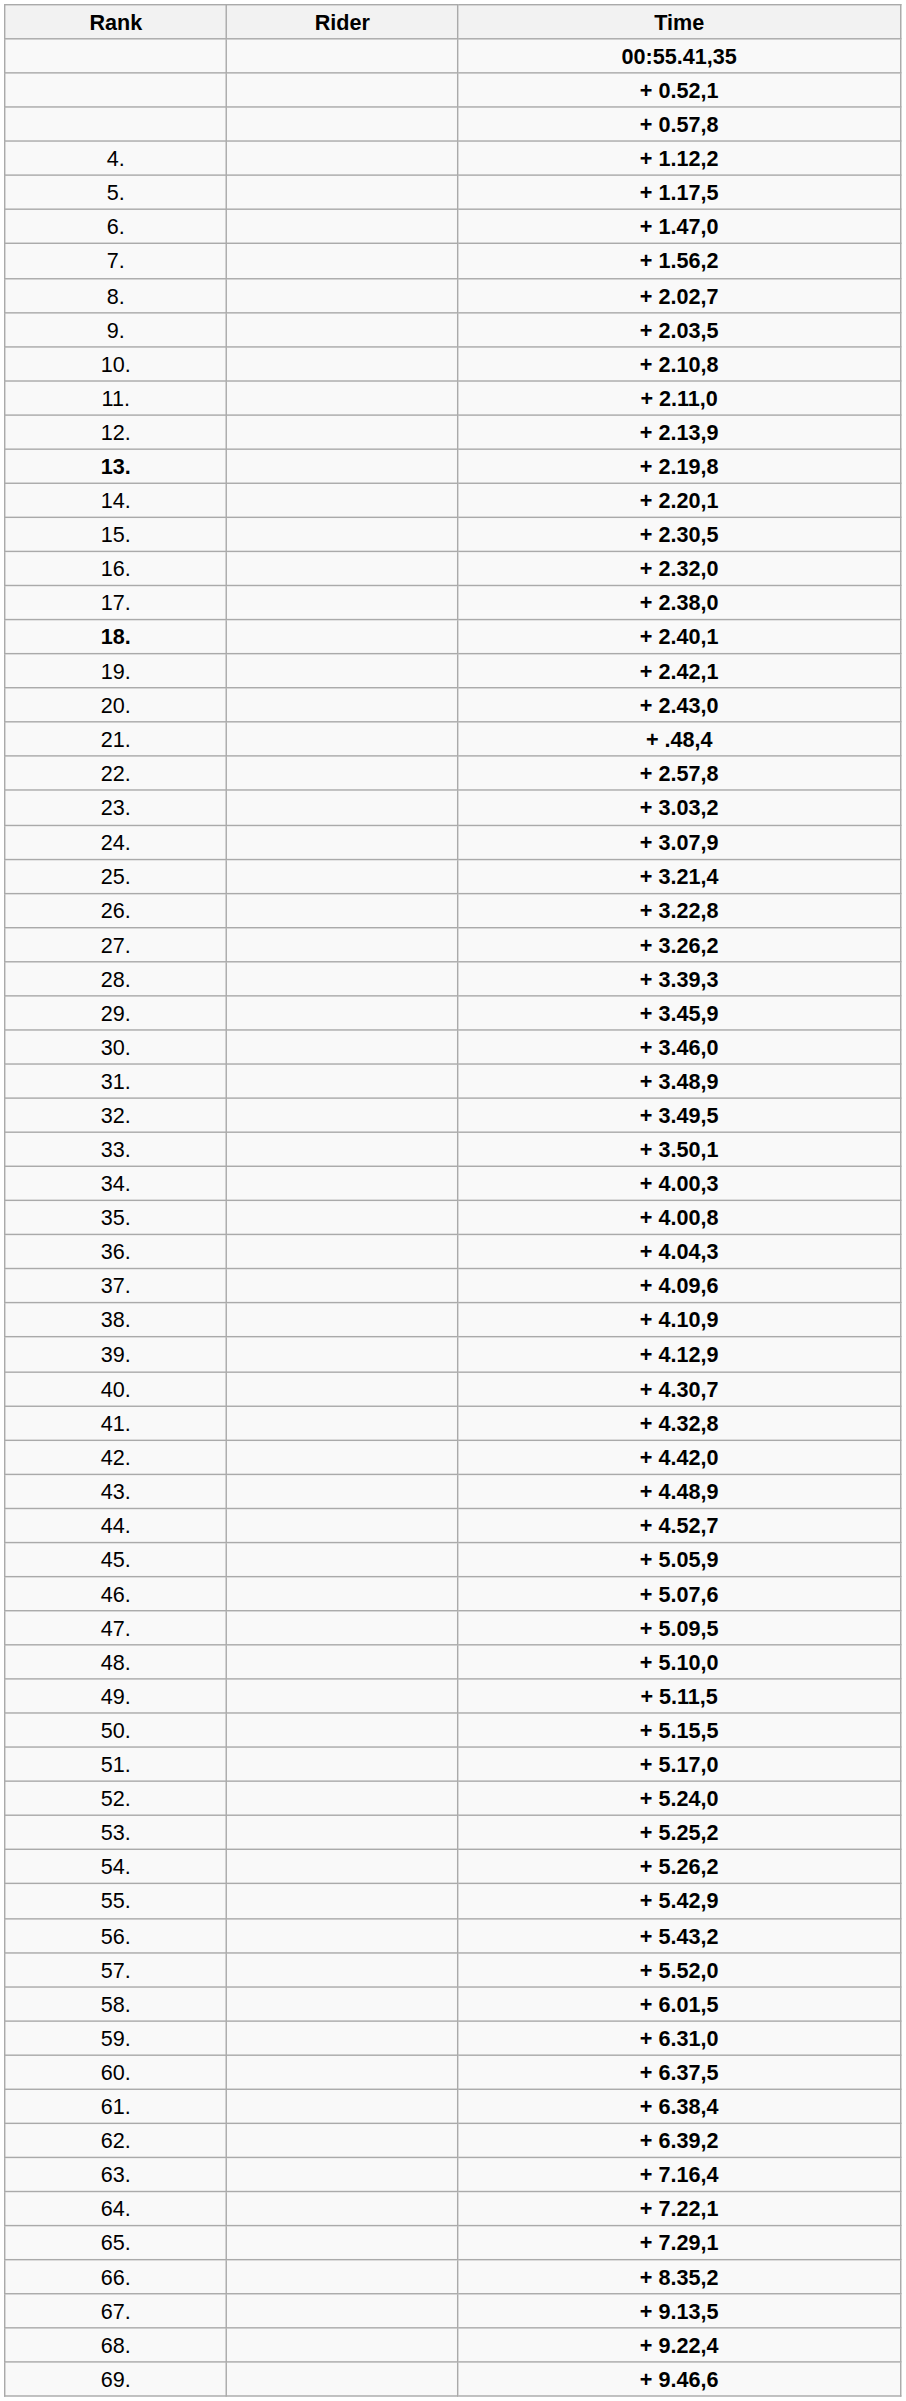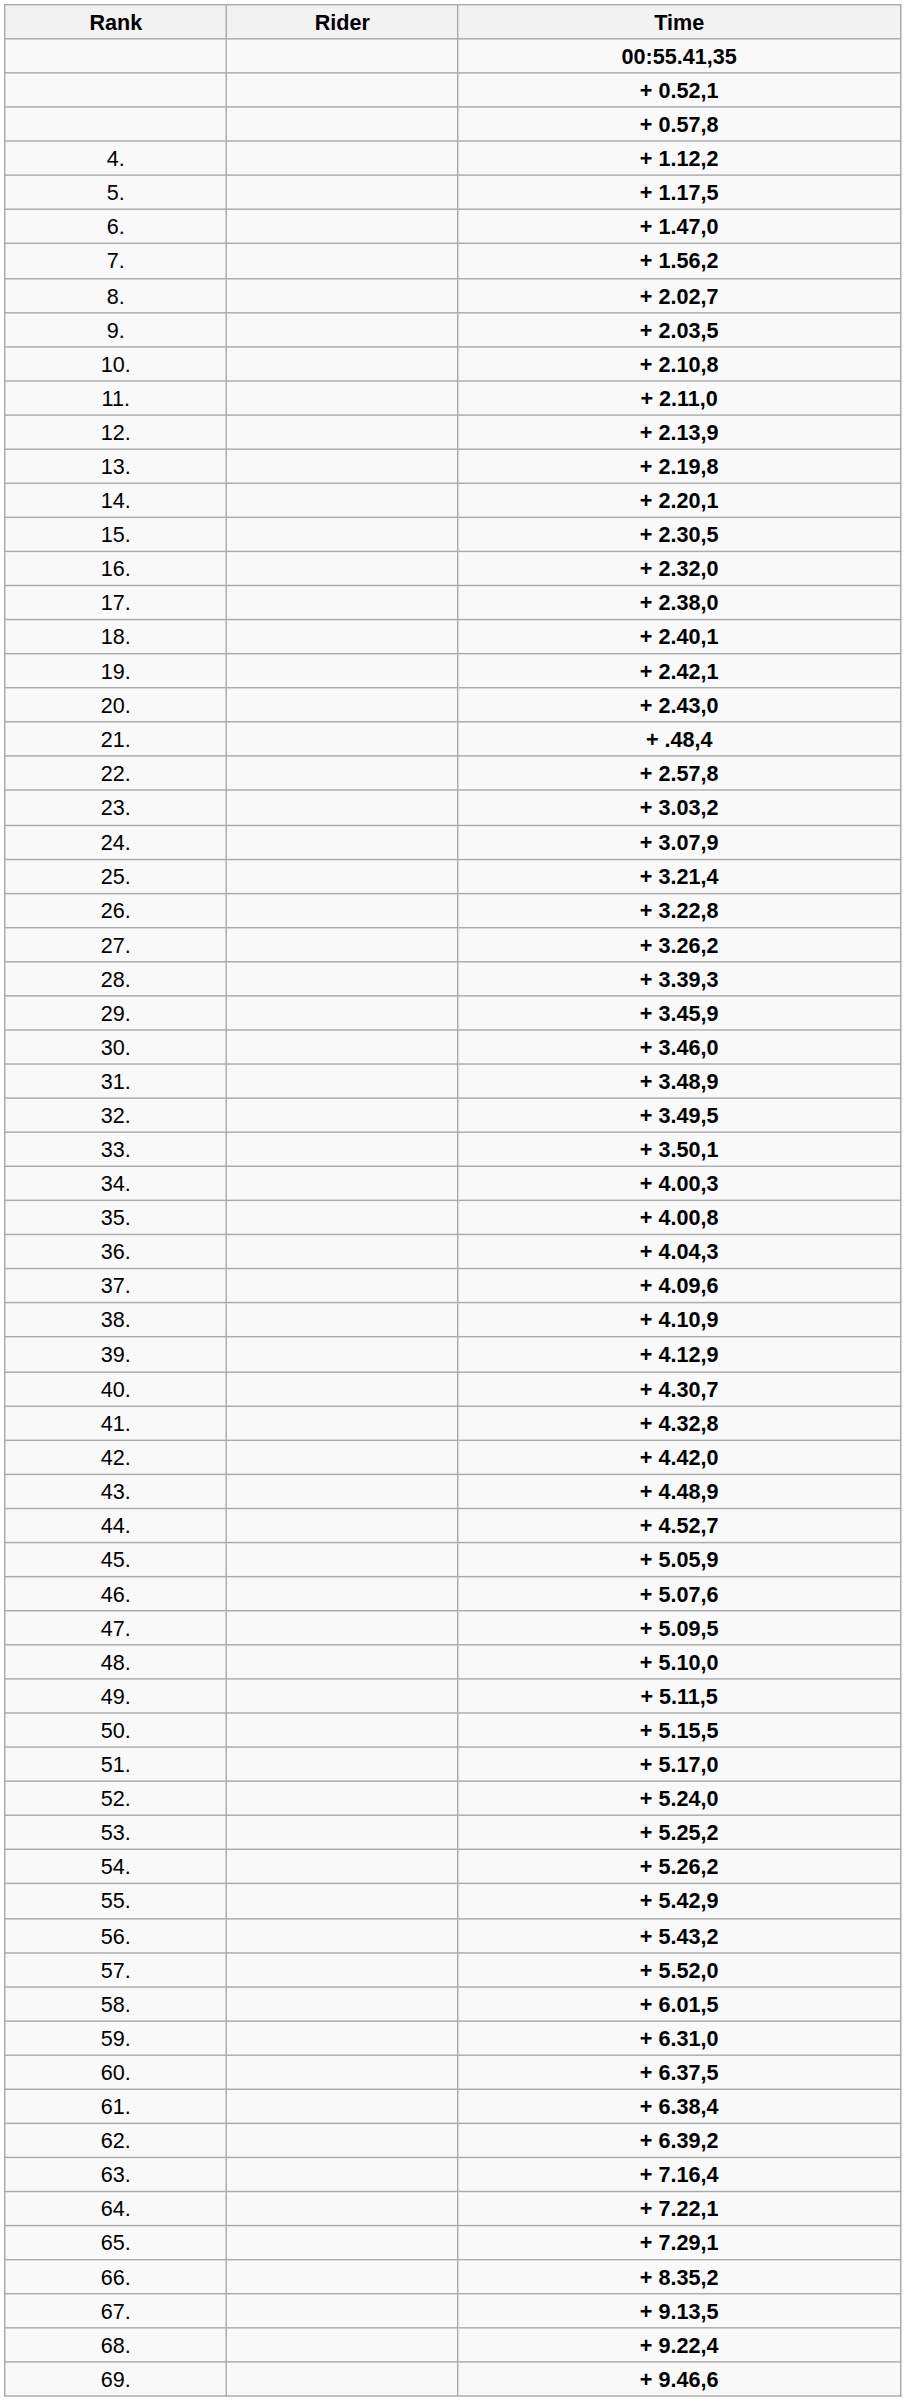(116, 466) bold -> (116, 466) normal
(116, 637) bold -> (116, 637) normal
